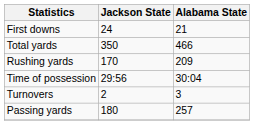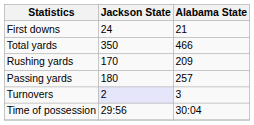rows swapped: (39, 111) <-> (51, 78)
(104, 95) no background -> (104, 95) lavender background
